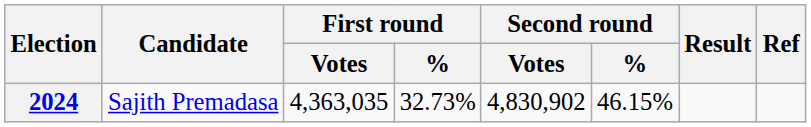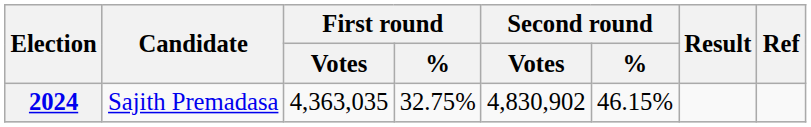(438, 102) 32.73% -> (438, 102) 32.75%
